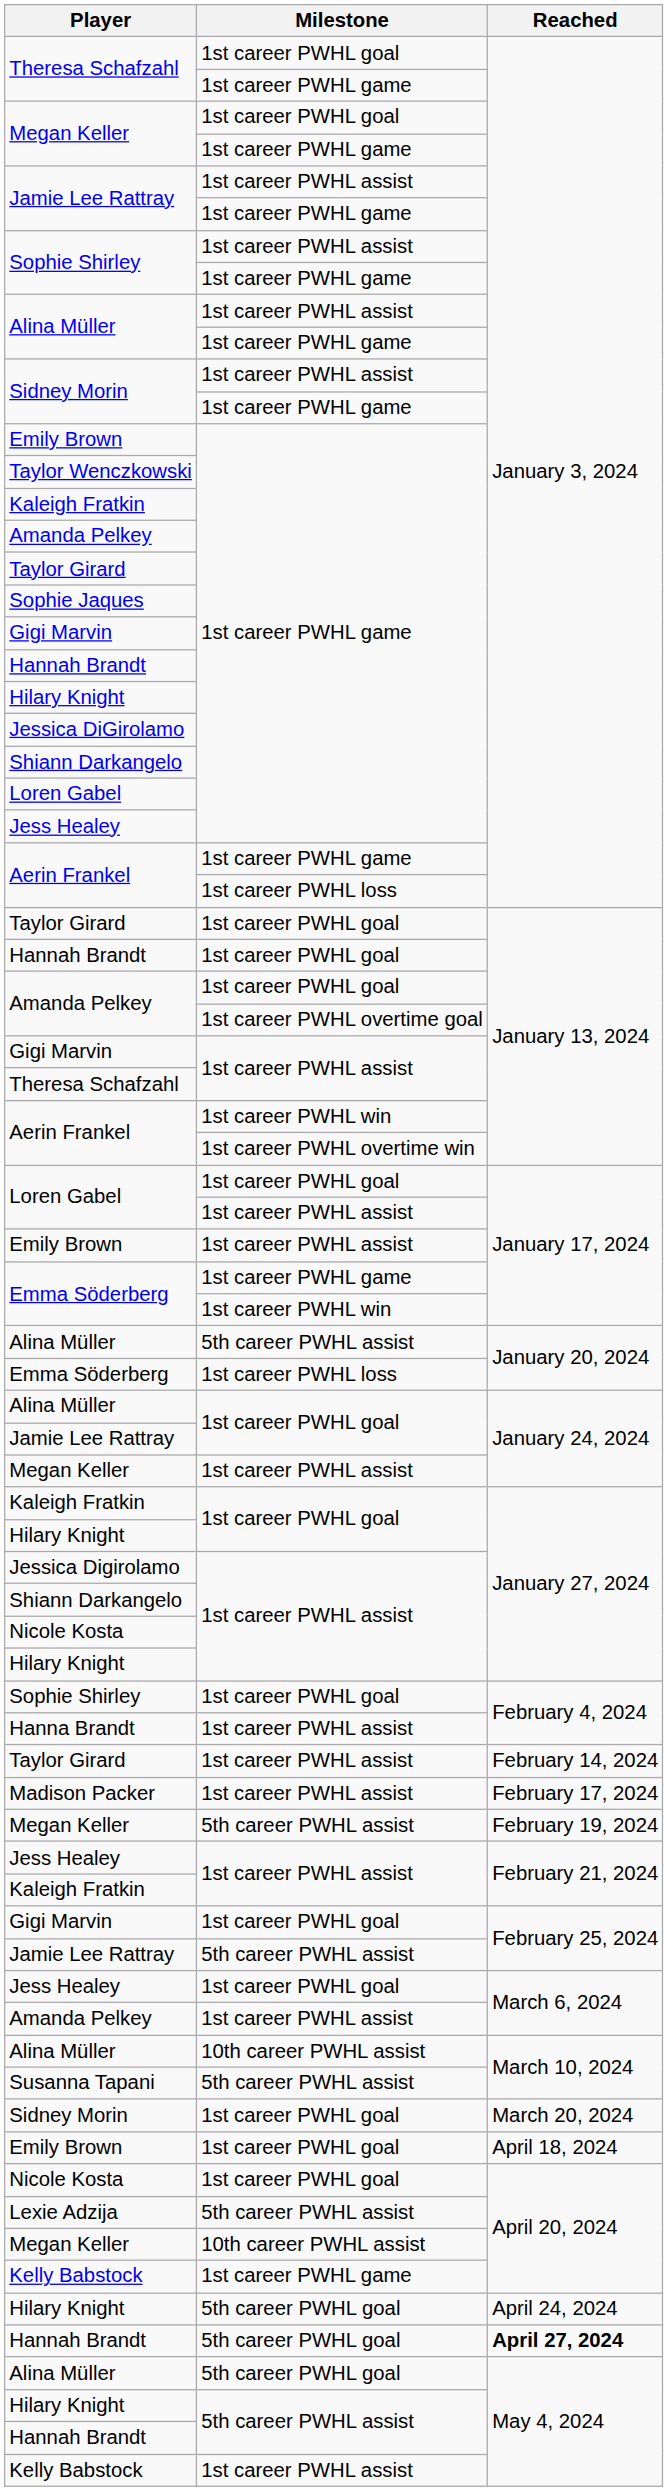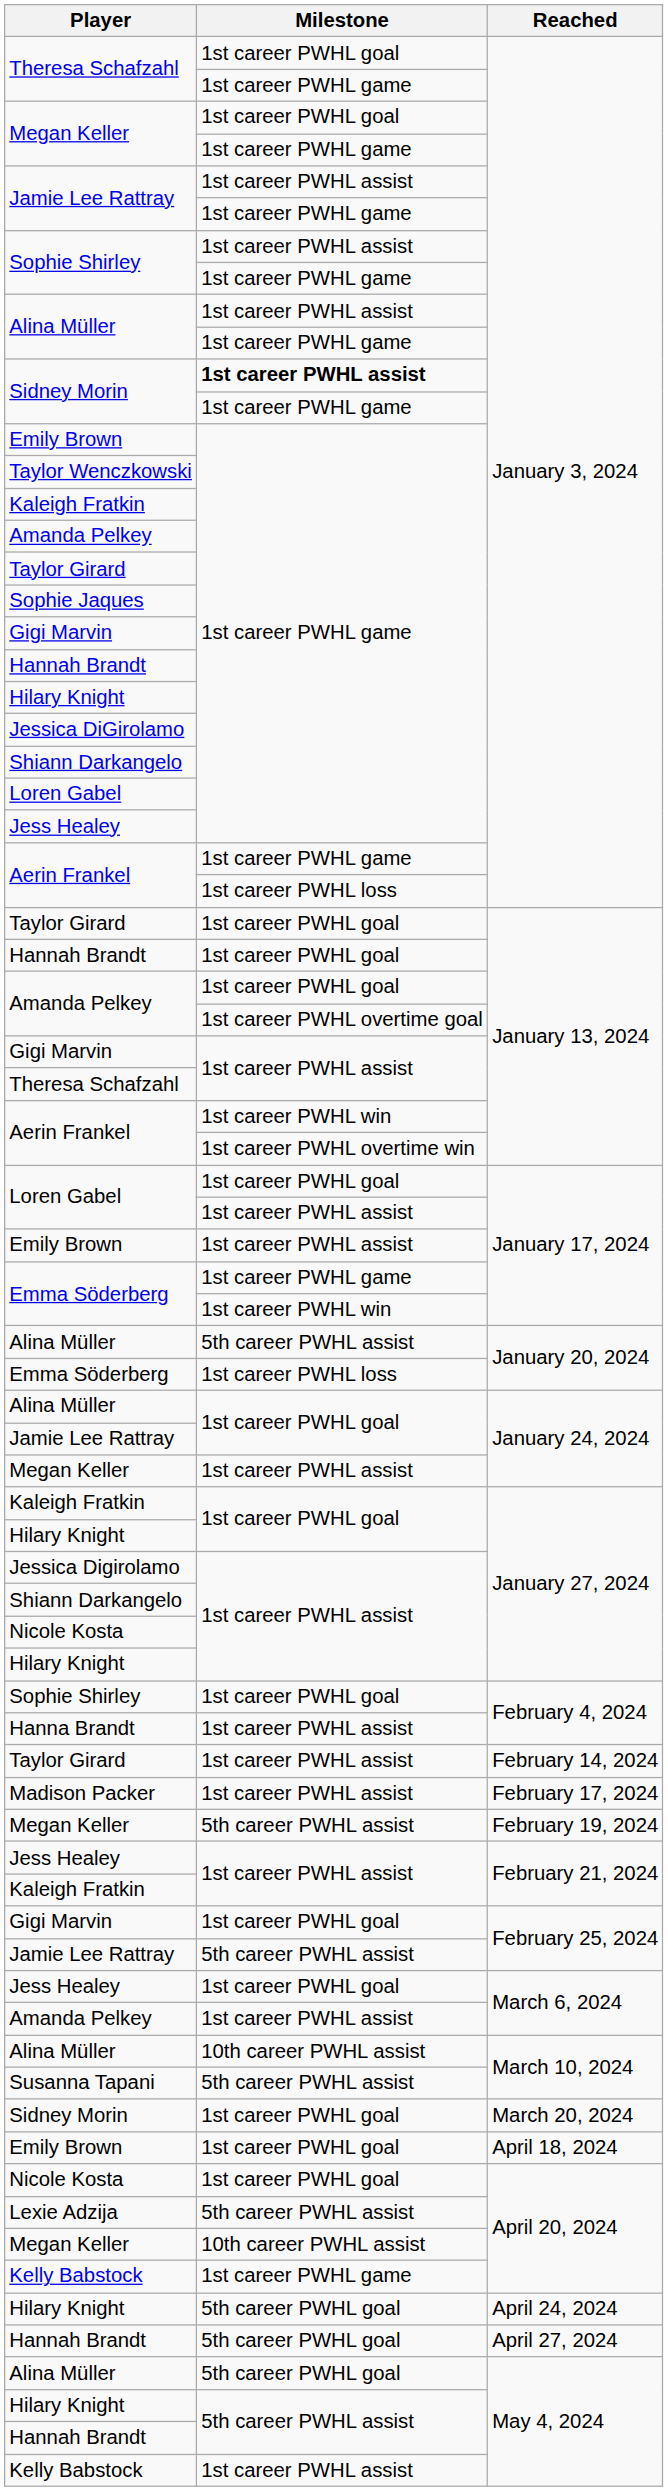(307, 375) normal -> (313, 375) bold
(558, 2340) bold -> (555, 2340) normal
